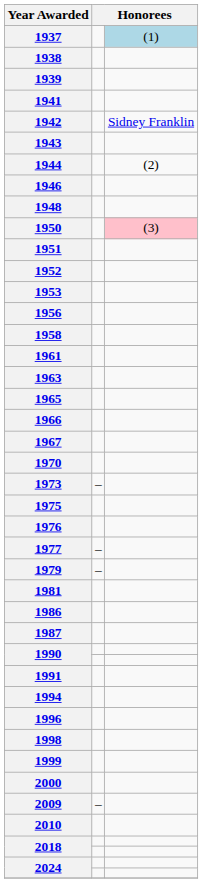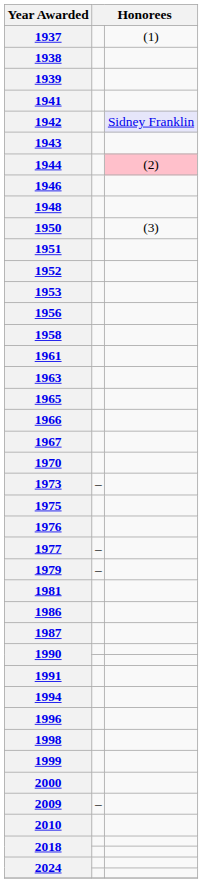(151, 36) lightblue background -> (151, 36) no background
(151, 121) no background -> (151, 121) lavender background
(151, 164) no background -> (151, 164) pink background
(151, 228) pink background -> (151, 228) no background
